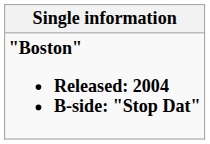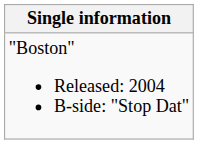(105, 77) bold -> (99, 77) normal
